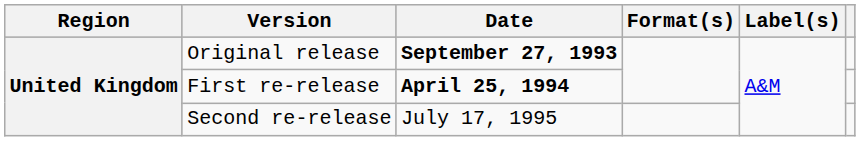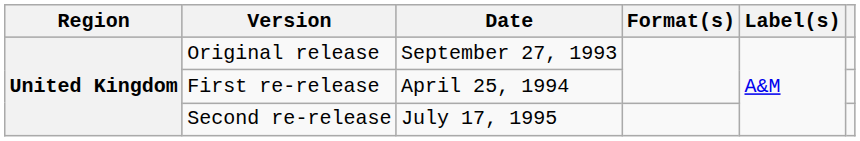(509, 54) bold -> (509, 54) normal
(485, 86) bold -> (485, 86) normal
